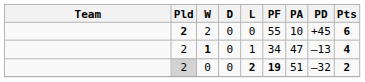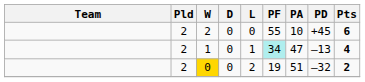(184, 31) bold -> (184, 31) normal
(208, 49) bold -> (208, 49) normal
(274, 49) no background -> (274, 49) paleturquoise background
(184, 67) lightgrey background -> (184, 67) no background
(208, 67) no background -> (208, 67) gold background
(252, 67) bold -> (252, 67) normal
(274, 67) bold -> (274, 67) normal
